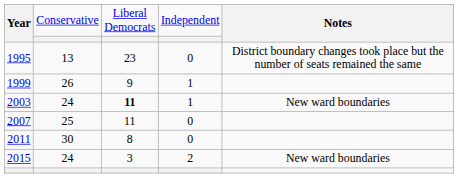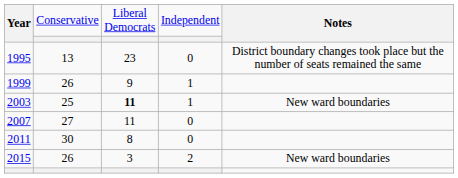(67, 102) 24 -> (67, 102) 25
(67, 121) 25 -> (67, 121) 27
(67, 158) 24 -> (67, 158) 26
